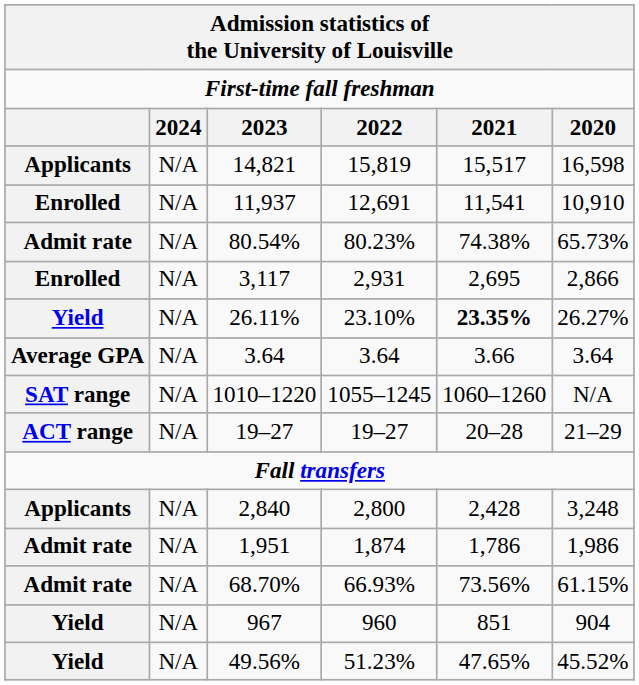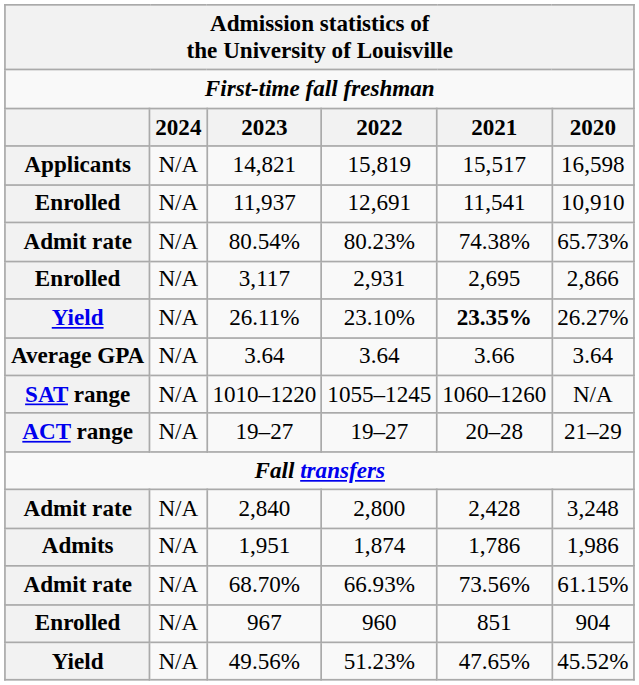(78, 508) Applicants -> (78, 508) Admit rate
(78, 546) Admit rate -> (78, 546) Admits
(78, 622) Yield -> (78, 622) Enrolled
